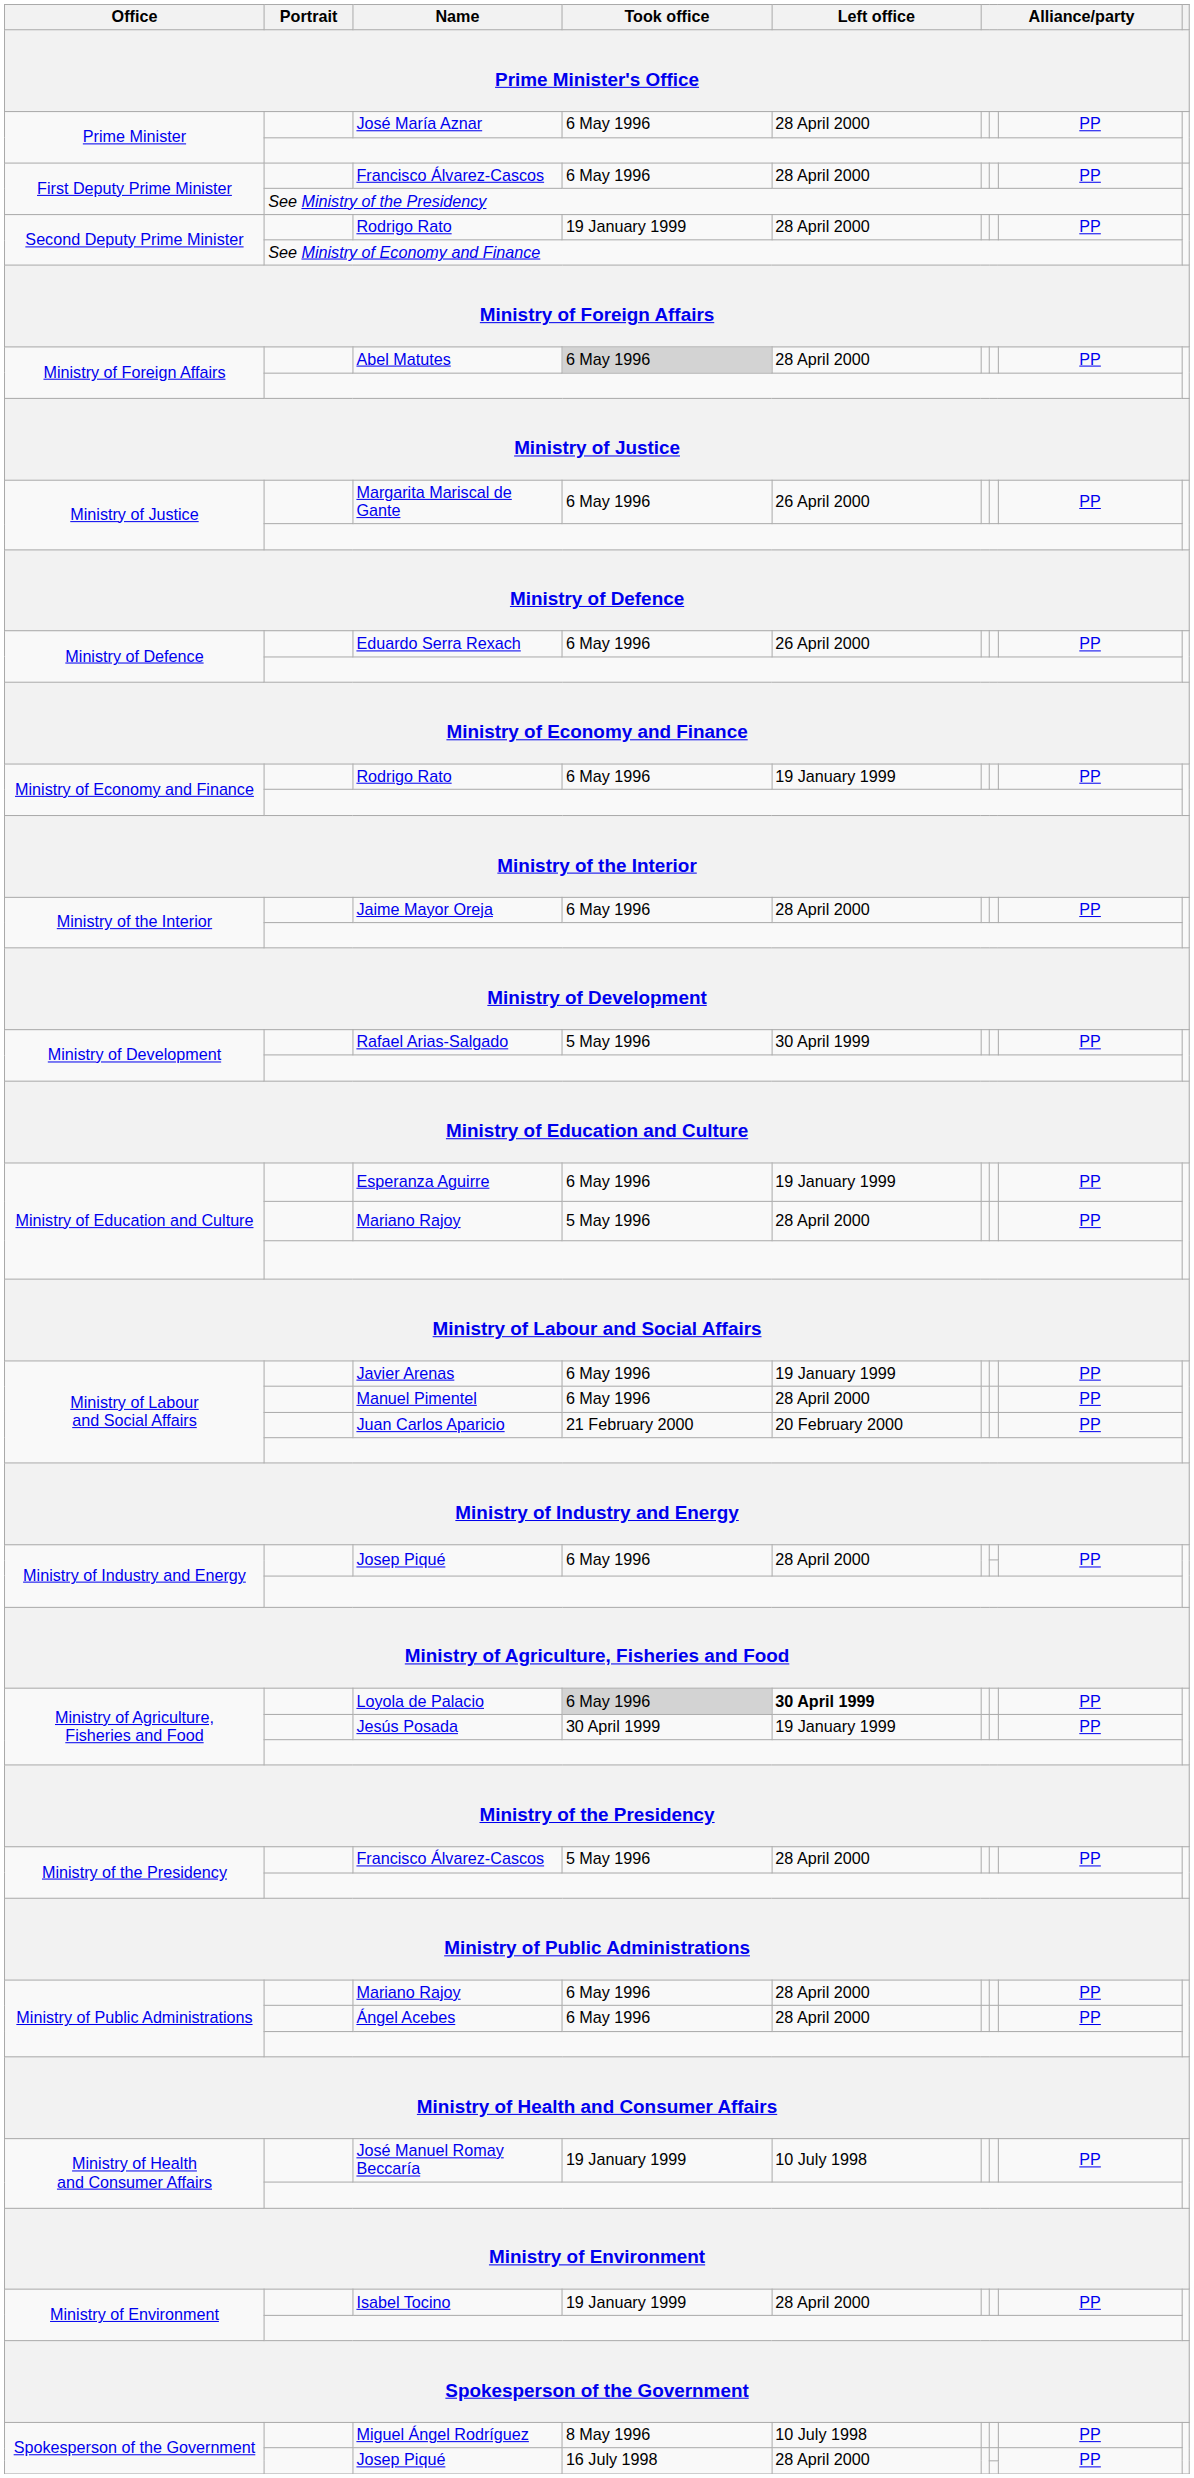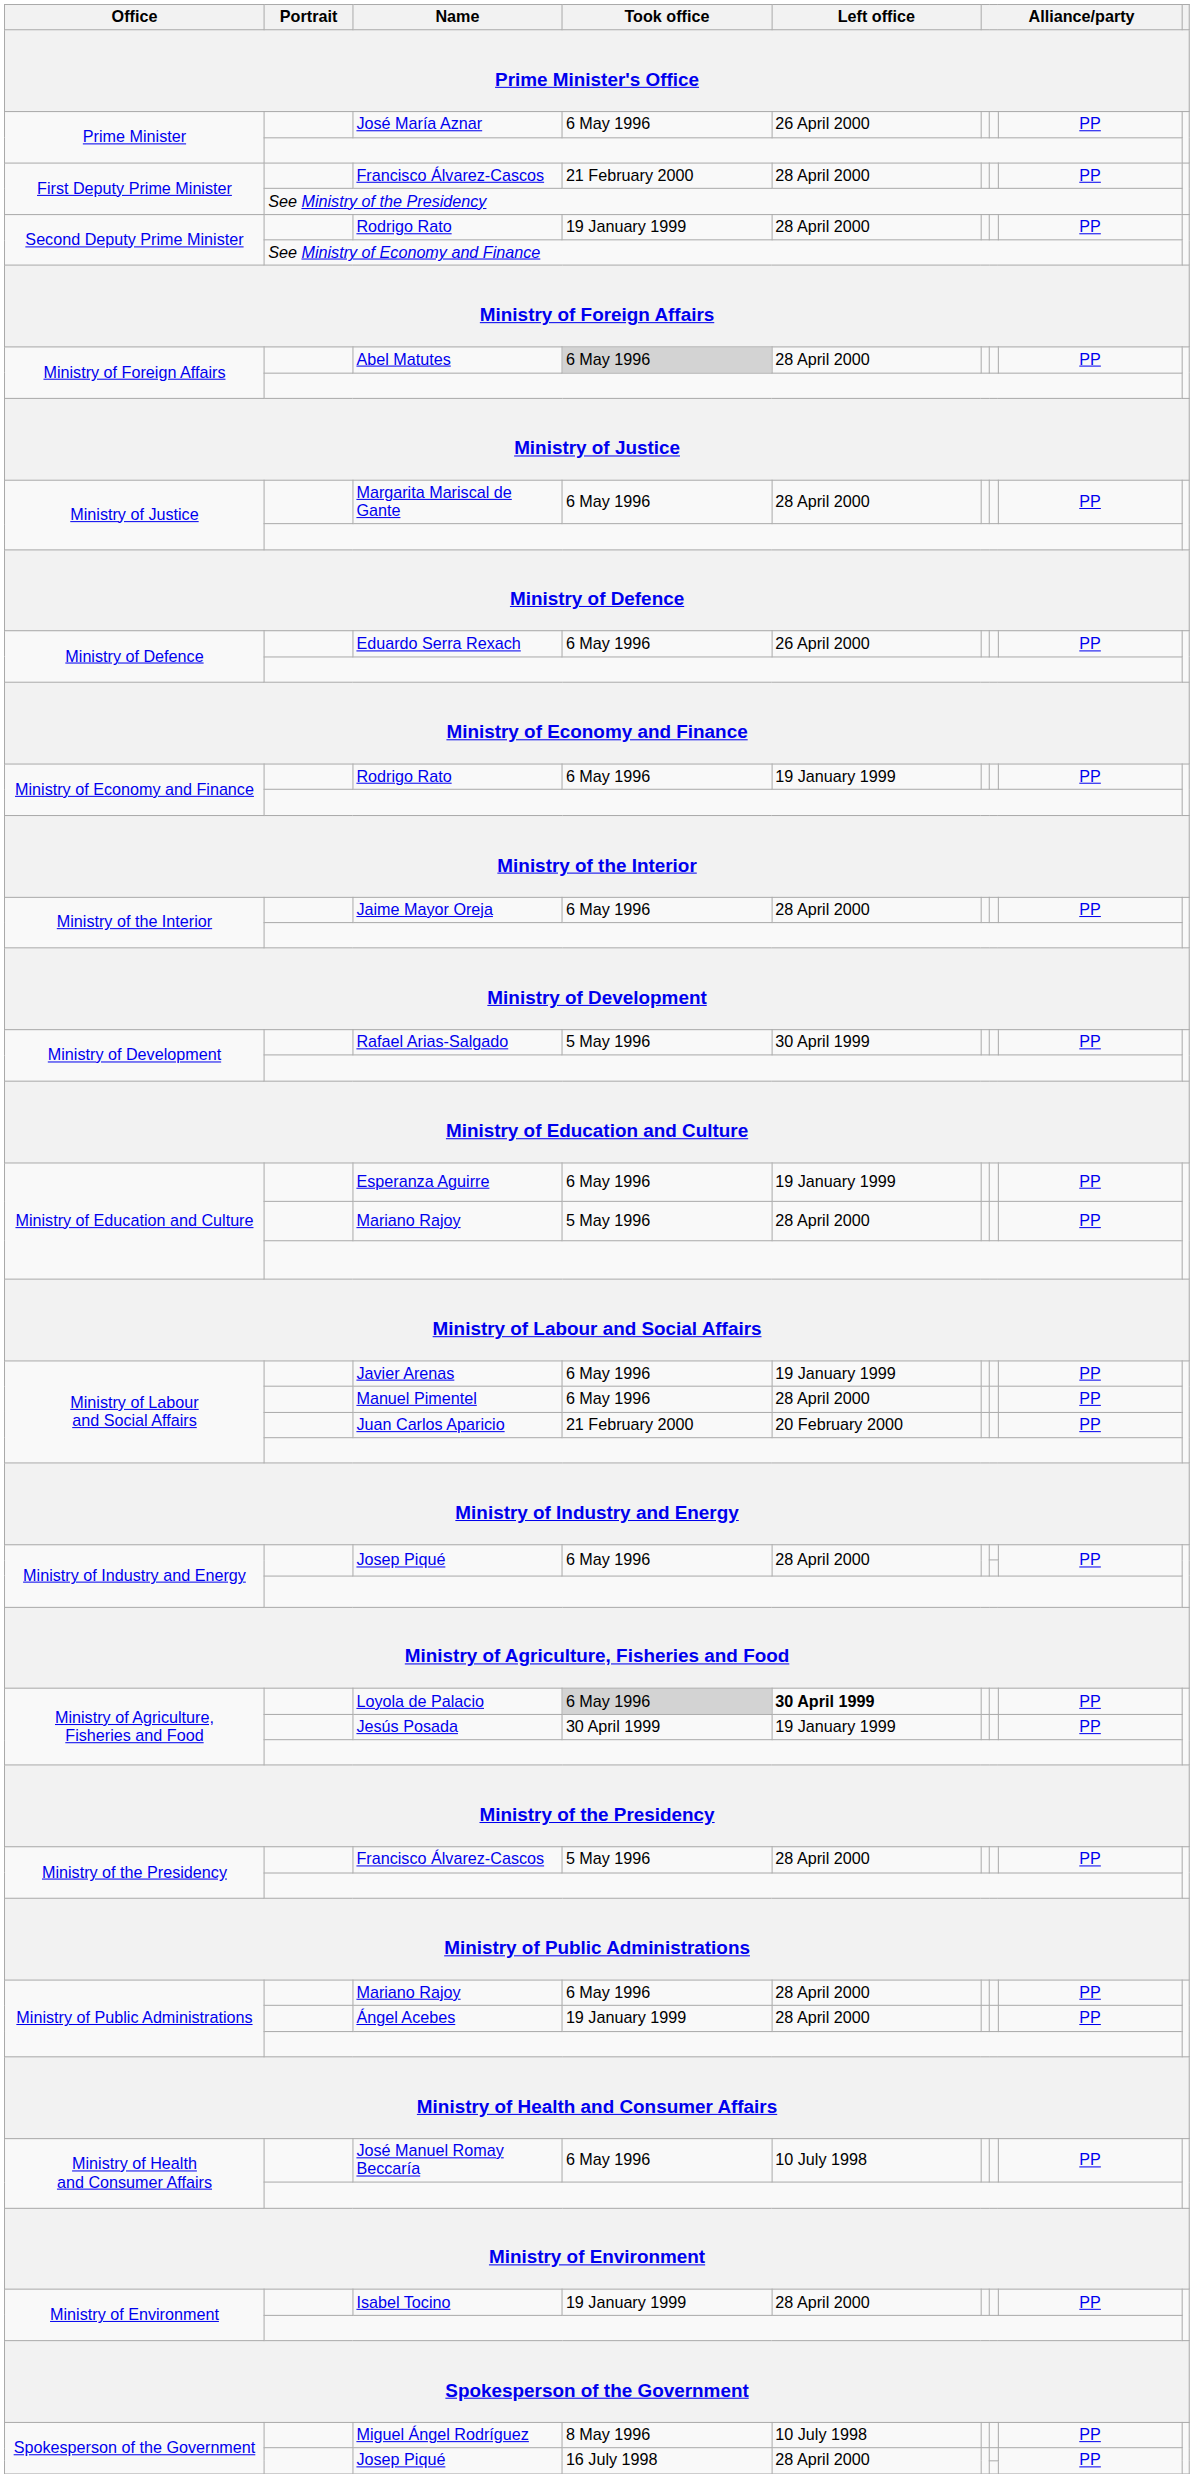(822, 124) 28 April 2000 -> (822, 124) 26 April 2000
(608, 175) 6 May 1996 -> (630, 175) 21 February 2000
(822, 501) 26 April 2000 -> (822, 501) 28 April 2000
(608, 2018) 6 May 1996 -> (626, 2018) 19 January 1999
(626, 2160) 19 January 1999 -> (608, 2160) 6 May 1996
